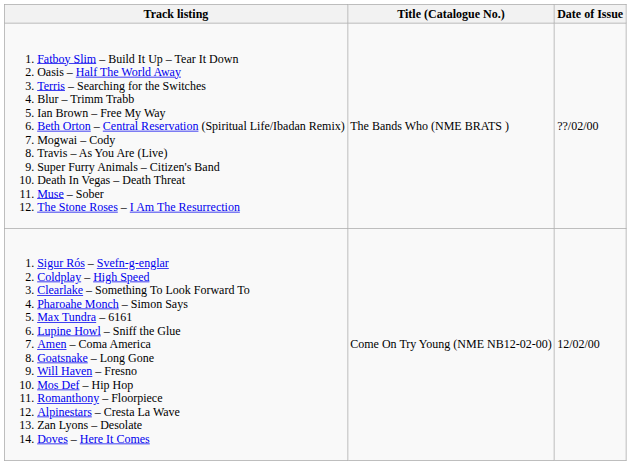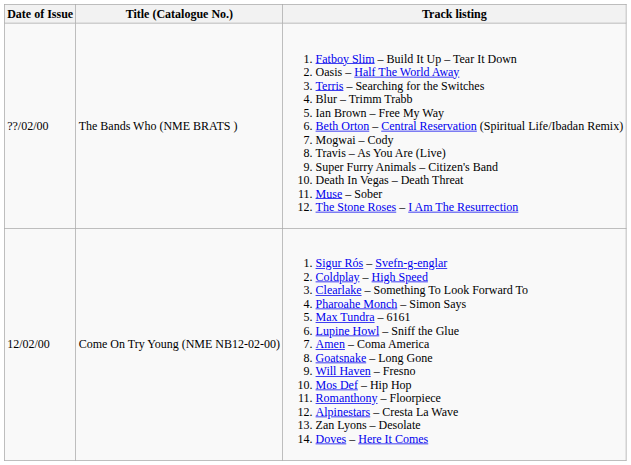columns swapped: (590, 14) <-> (176, 14)
